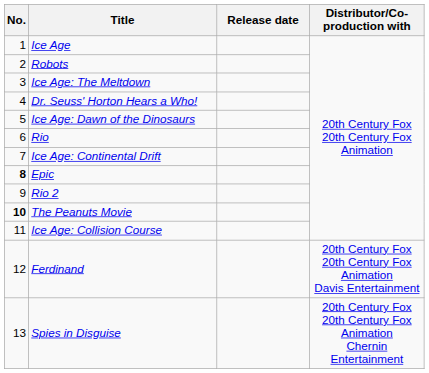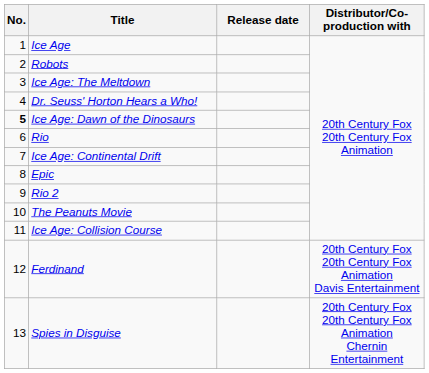(23, 119) normal -> (23, 119) bold
(23, 175) bold -> (23, 175) normal
(19, 212) bold -> (19, 212) normal
